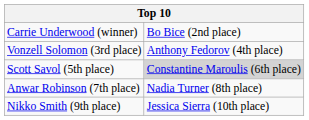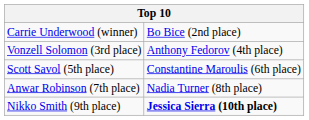(224, 69) lightgrey background -> (224, 69) no background
(208, 106) normal -> (212, 106) bold
